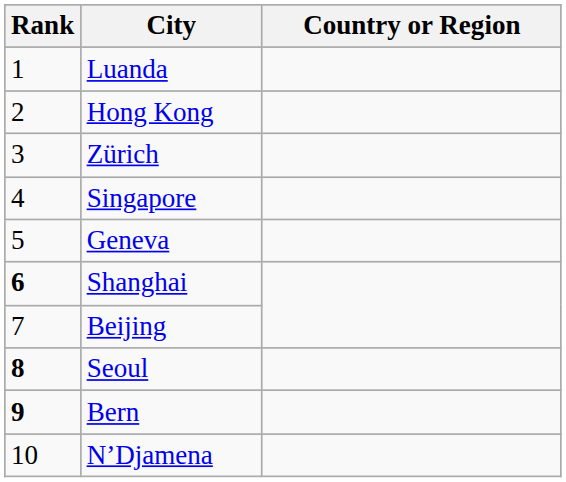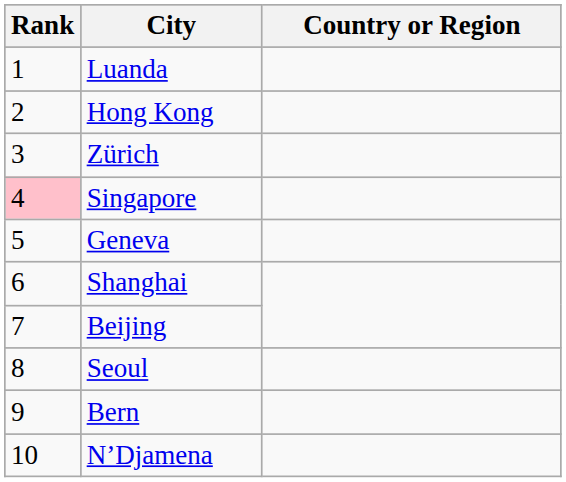(18, 197) no background -> (18, 197) pink background
(18, 283) bold -> (18, 283) normal
(18, 369) bold -> (18, 369) normal
(18, 411) bold -> (18, 411) normal
